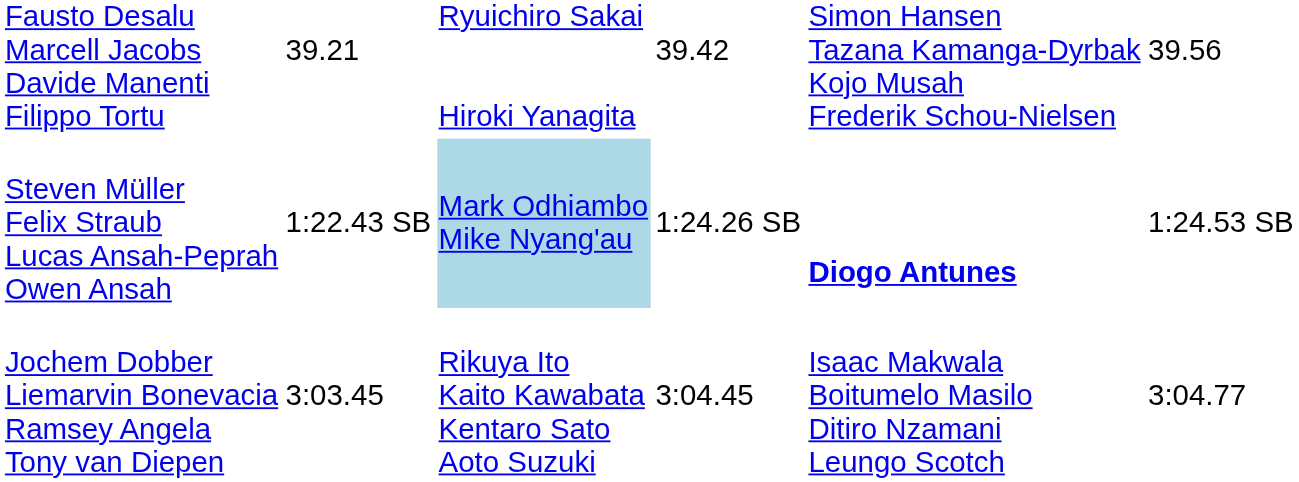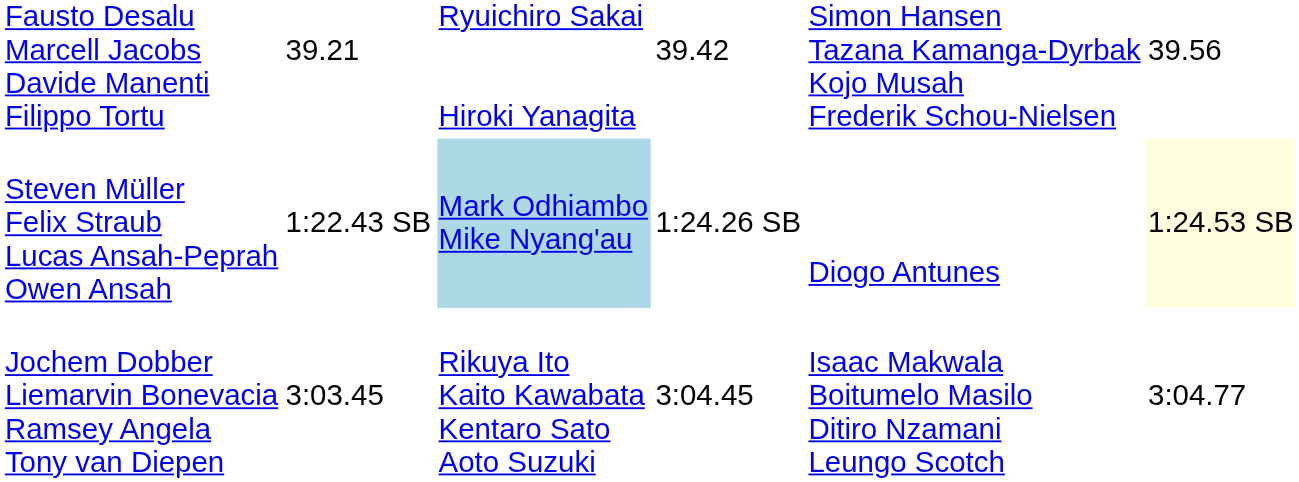(913, 272) bold -> (904, 272) normal
(1221, 222) no background -> (1221, 222) lightyellow background
